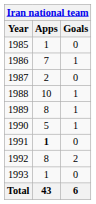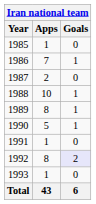(46, 142) bold -> (46, 142) normal
(76, 158) no background -> (76, 158) lavender background
